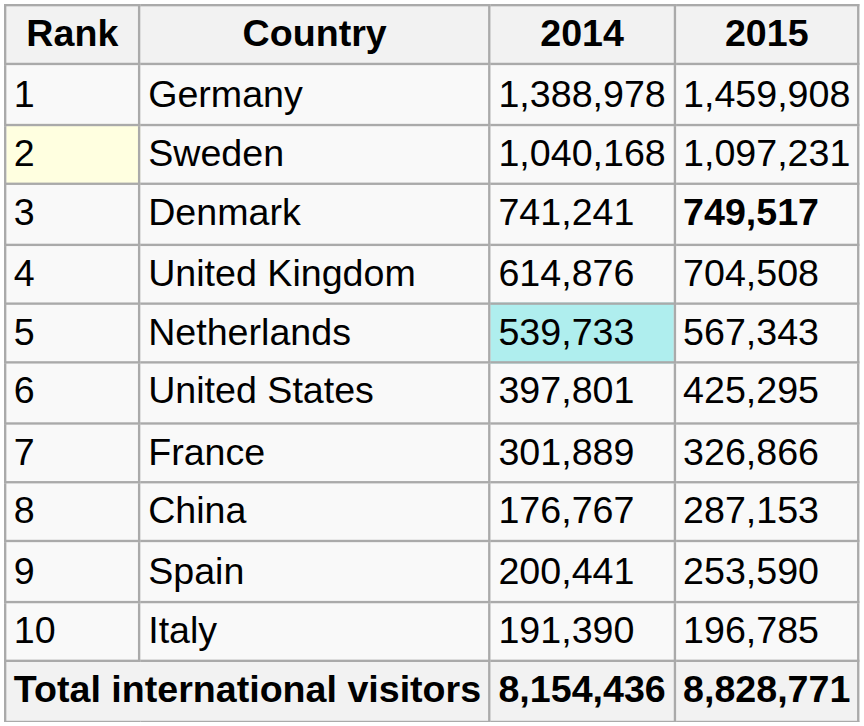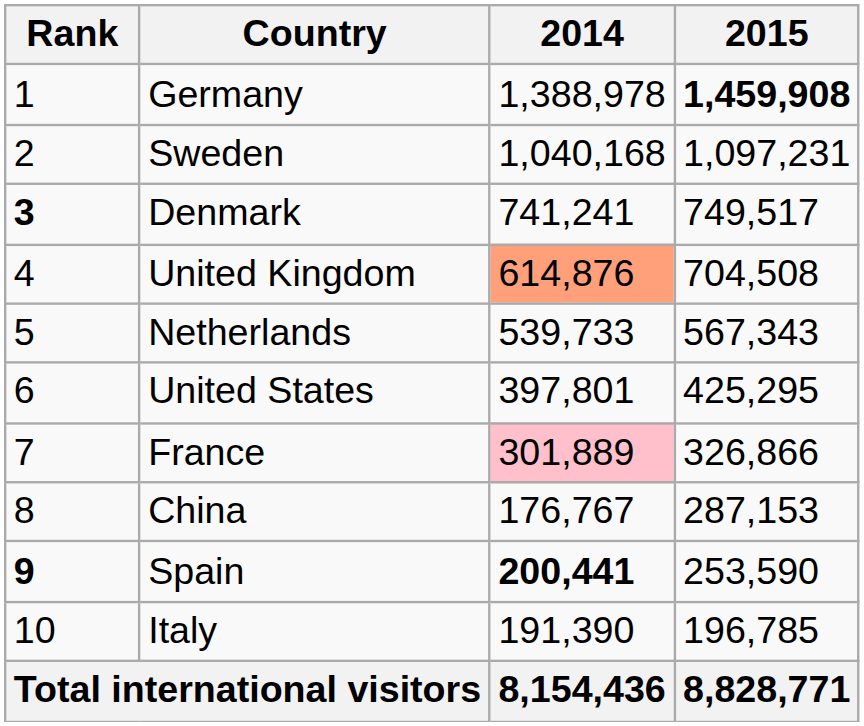(767, 93) normal -> (767, 93) bold
(24, 153) lightyellow background -> (24, 153) no background
(24, 213) normal -> (24, 213) bold
(751, 213) bold -> (751, 213) normal
(566, 272) no background -> (566, 272) lightsalmon background
(566, 332) paleturquoise background -> (566, 332) no background
(566, 451) no background -> (566, 451) pink background
(24, 570) normal -> (24, 570) bold
(566, 570) normal -> (566, 570) bold
